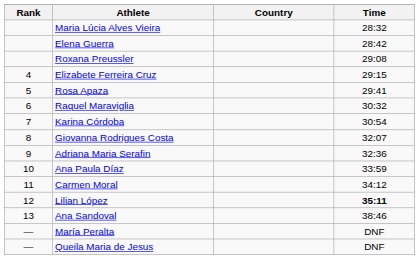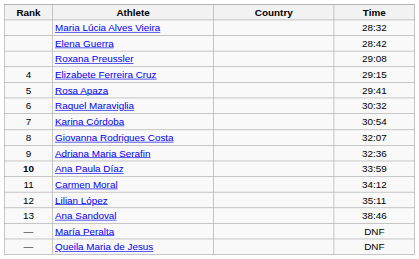(29, 169) normal -> (29, 169) bold
(374, 200) bold -> (374, 200) normal
